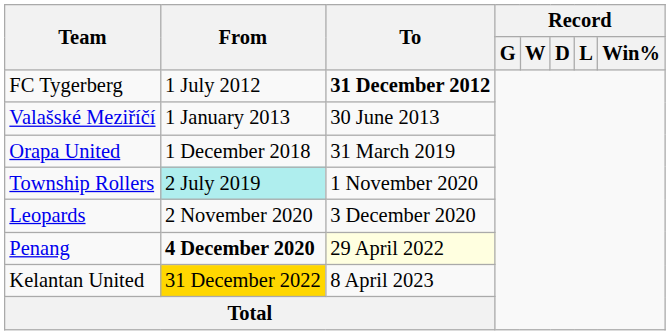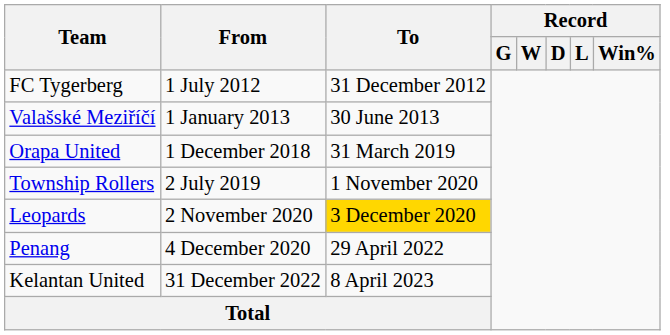(410, 85) bold -> (408, 85) normal
(213, 183) paleturquoise background -> (213, 183) no background
(403, 215) no background -> (403, 215) gold background
(240, 248) bold -> (238, 248) normal
(387, 248) lightyellow background -> (387, 248) no background
(243, 280) gold background -> (243, 280) no background
